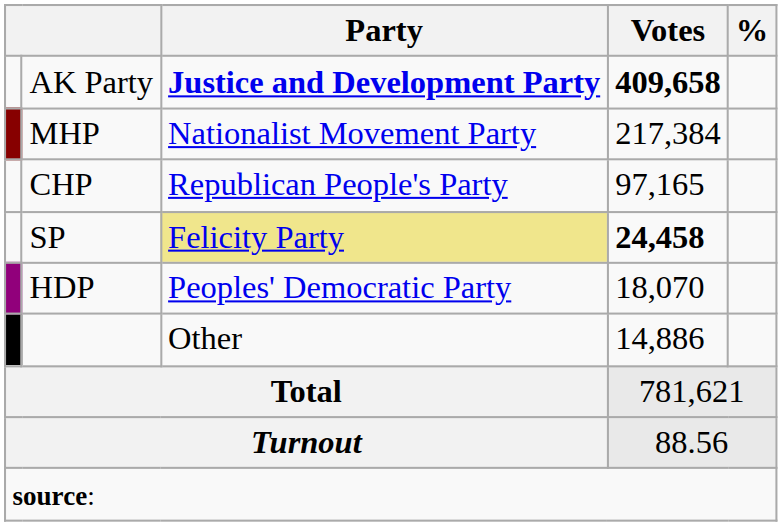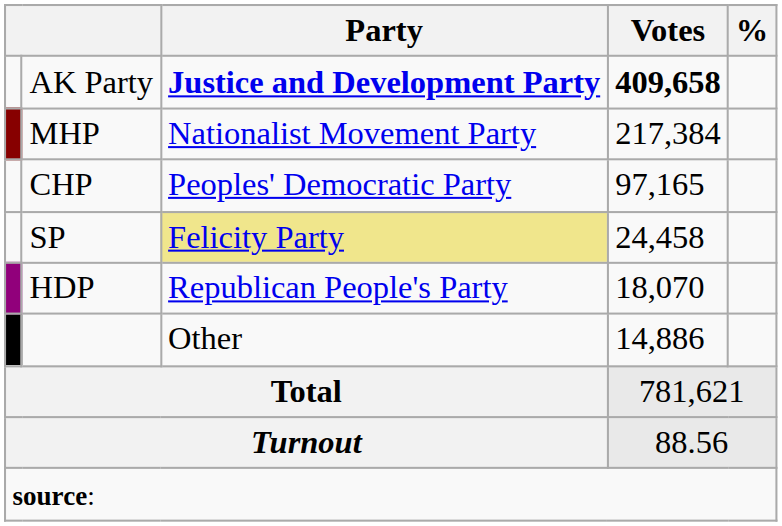(338, 184) Republican People's Party -> (340, 184) Peoples' Democratic Party
(660, 236) bold -> (660, 236) normal
(340, 287) Peoples' Democratic Party -> (338, 287) Republican People's Party
